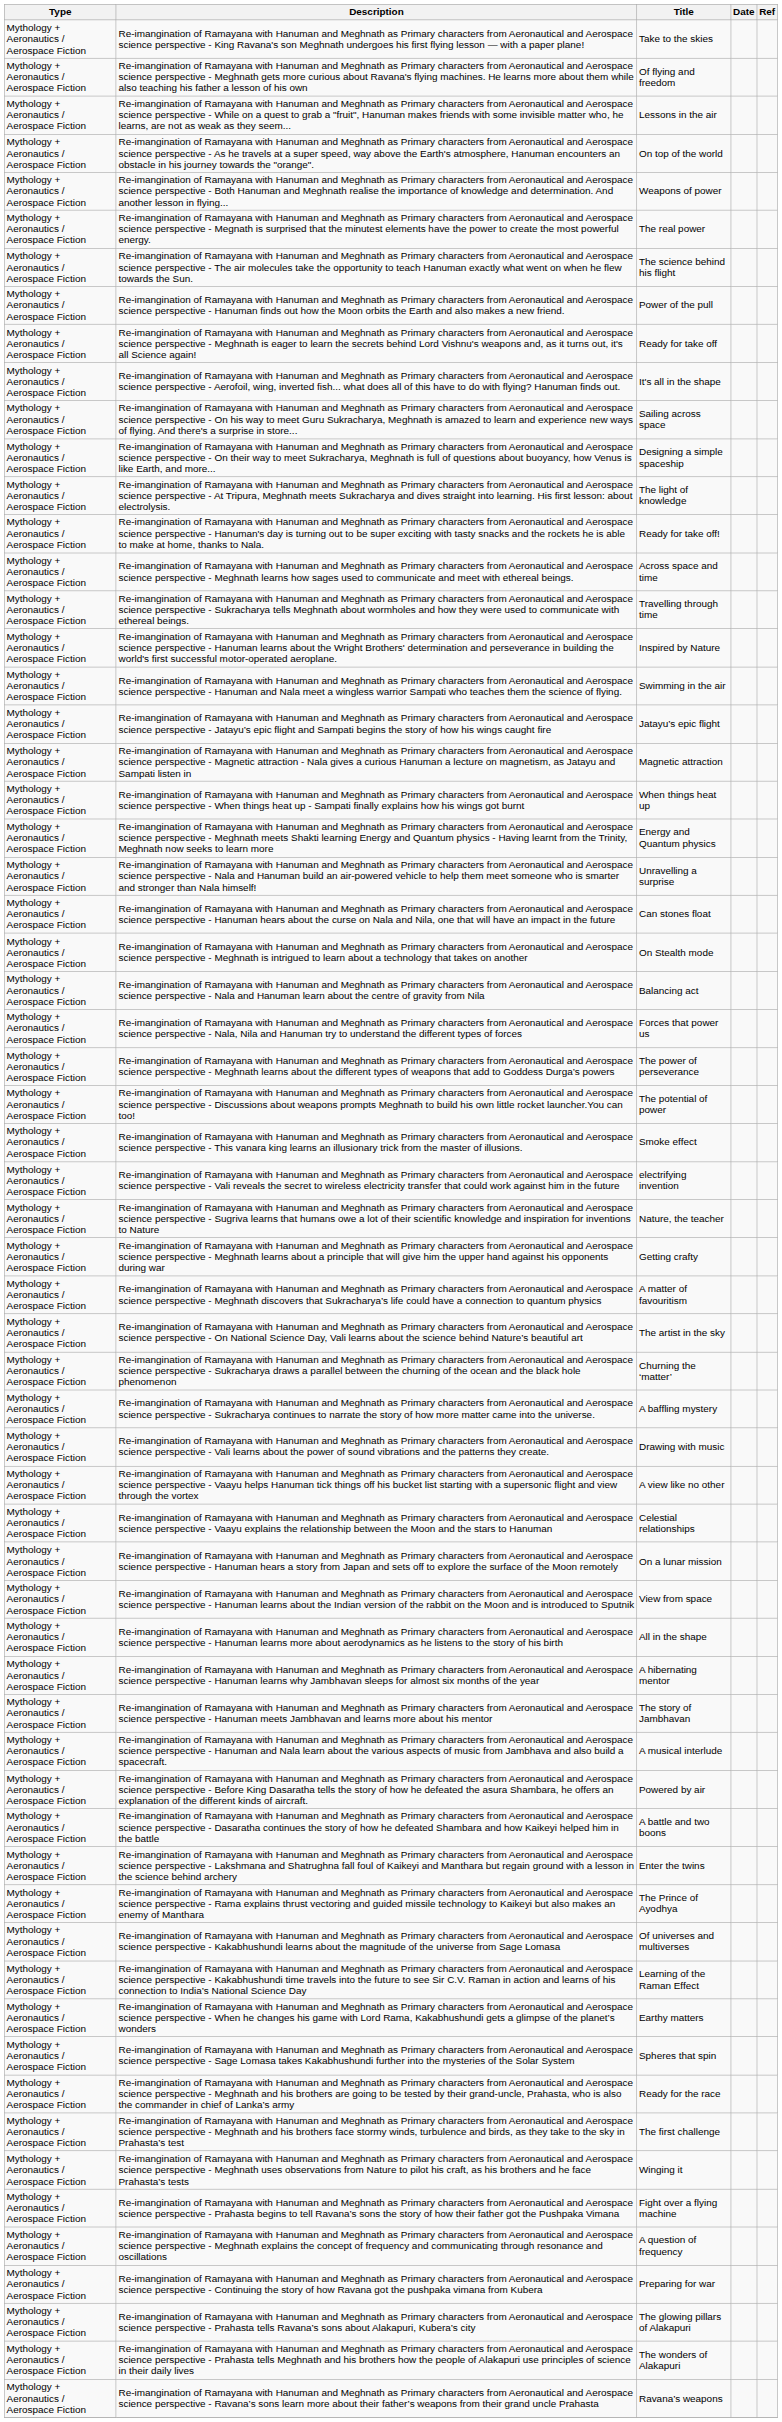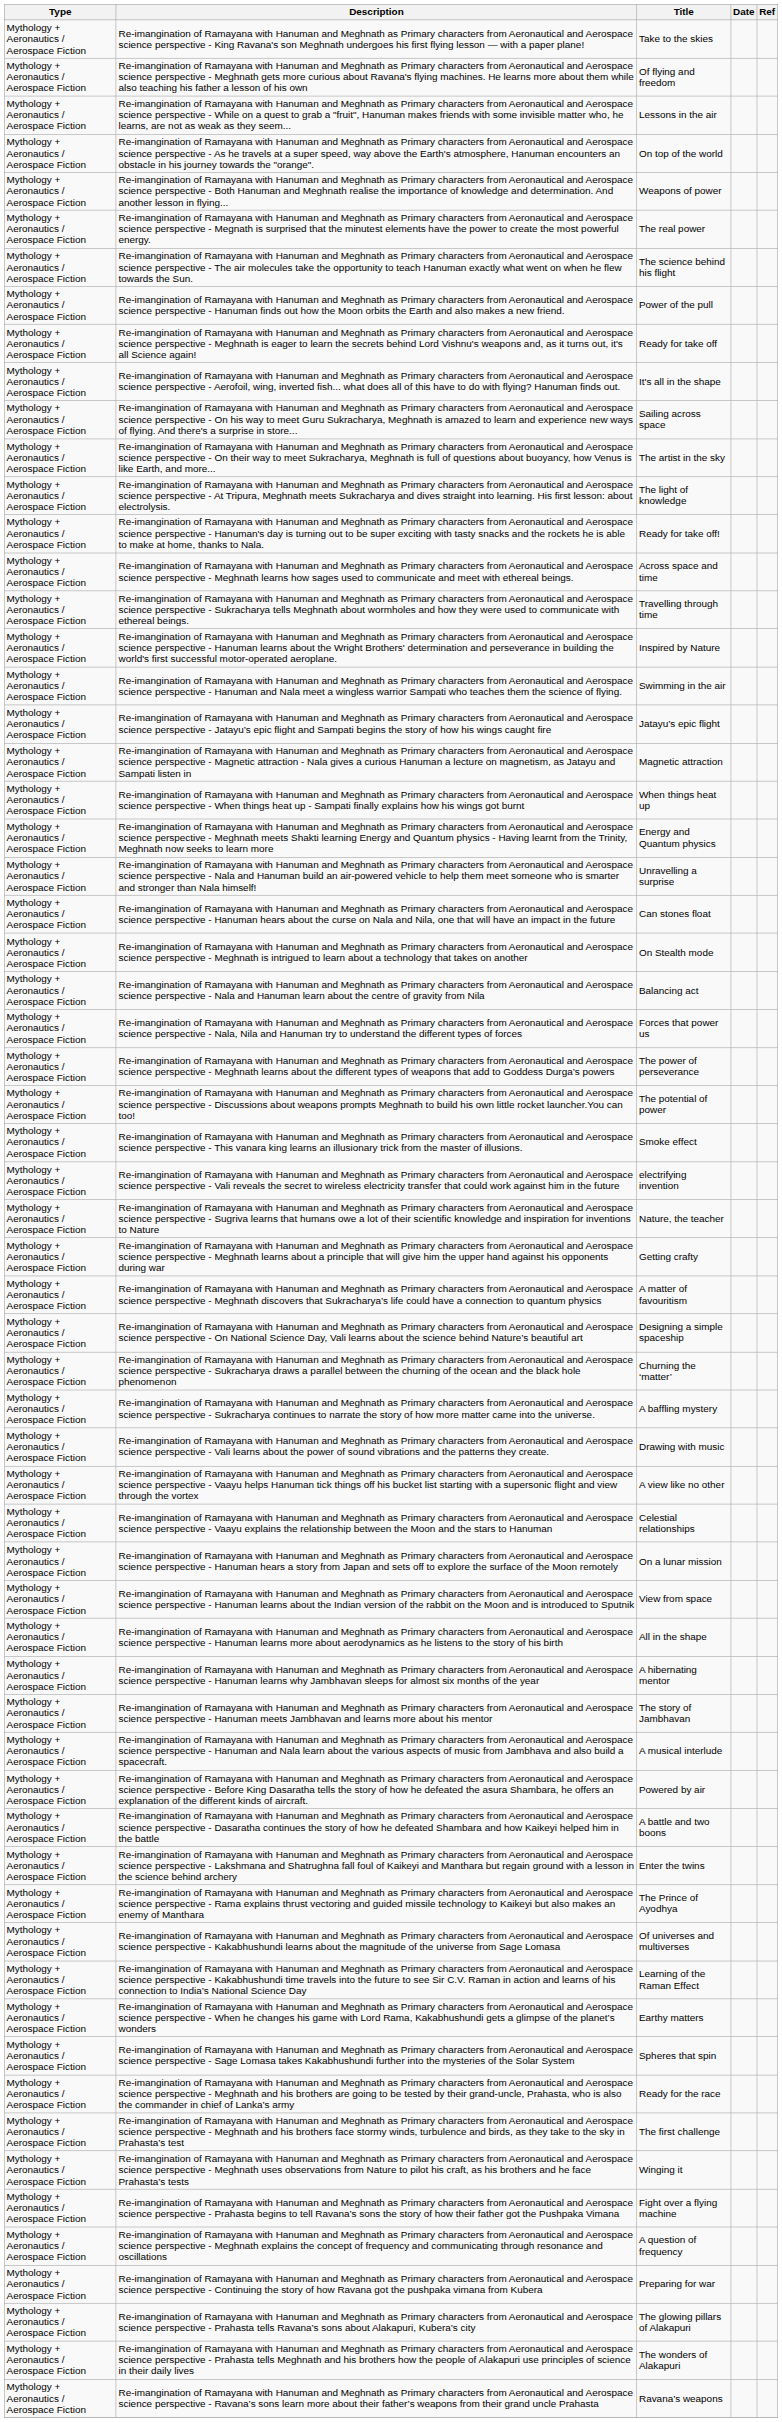(681, 457) Designing a simple spaceship -> (682, 457) The artist in the sky
(682, 1333) The artist in the sky -> (681, 1333) Designing a simple spaceship
